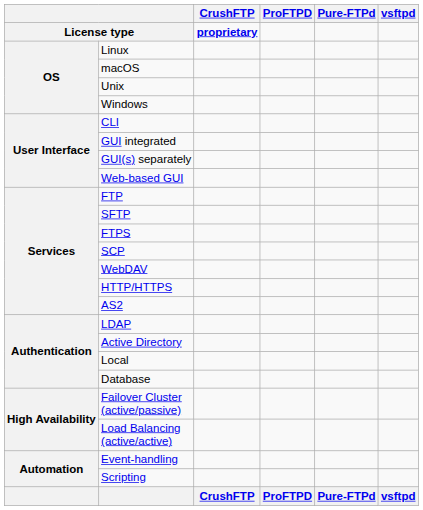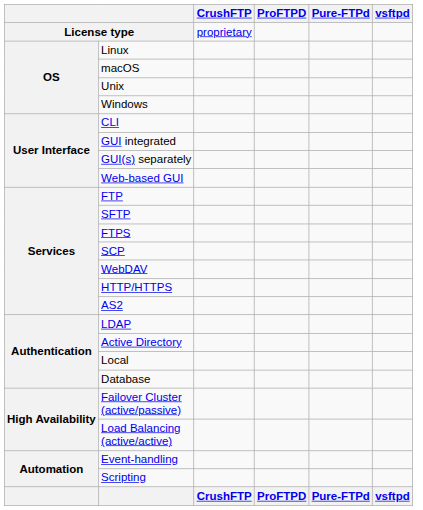(227, 31) bold -> (224, 31) normal
